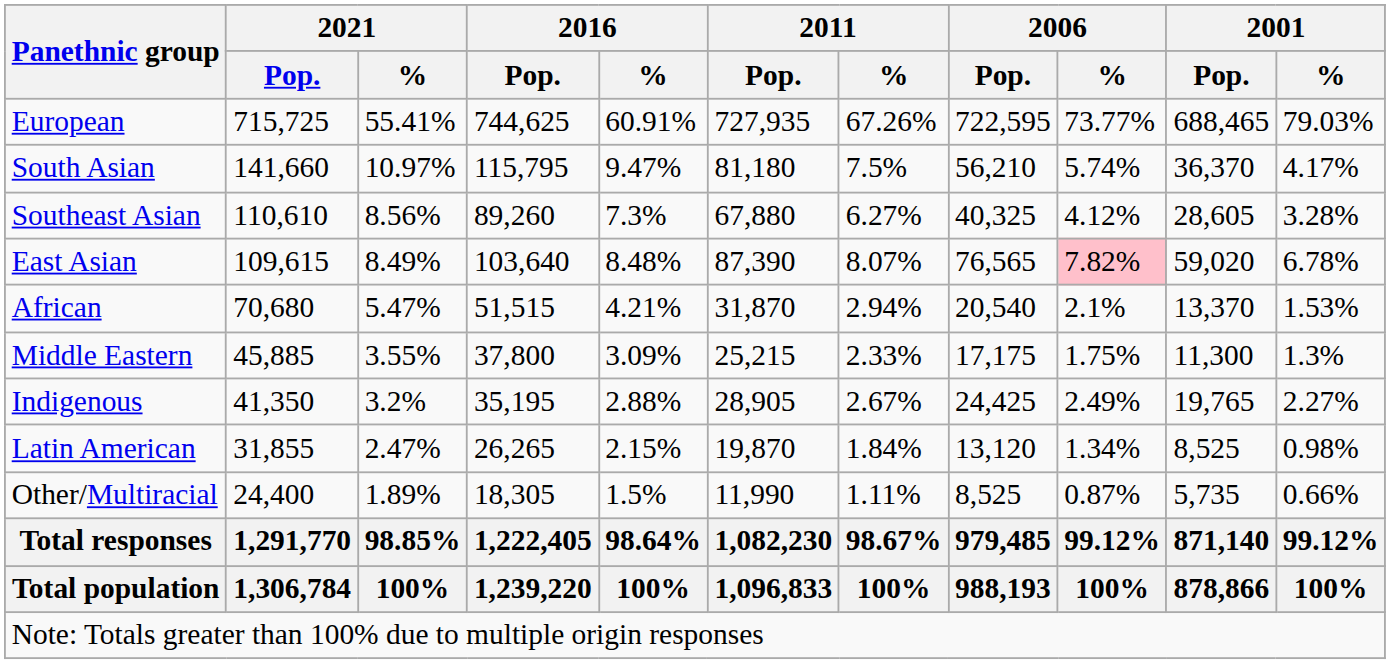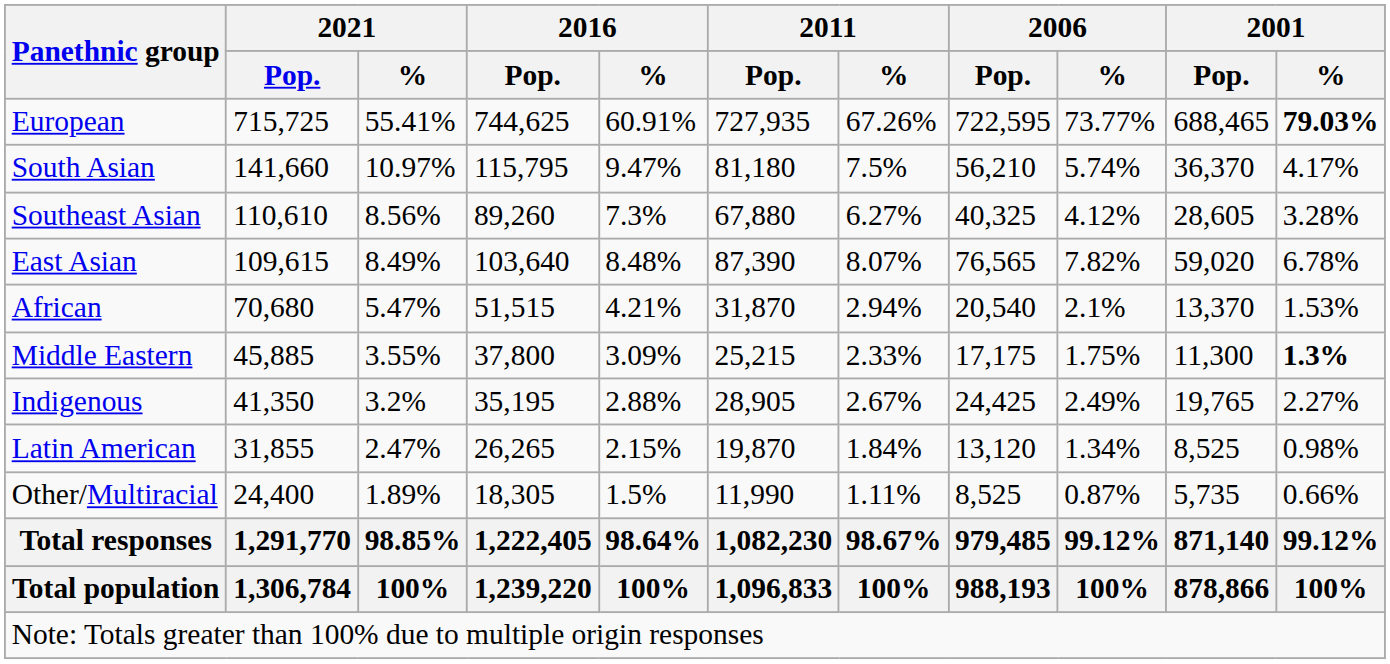(1328, 121) normal -> (1331, 121) bold
(1102, 261) pink background -> (1102, 261) no background
(1313, 354) normal -> (1316, 354) bold
